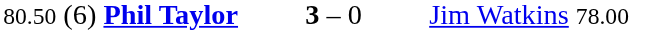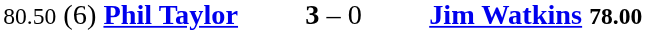(529, 14) normal -> (536, 14) bold
